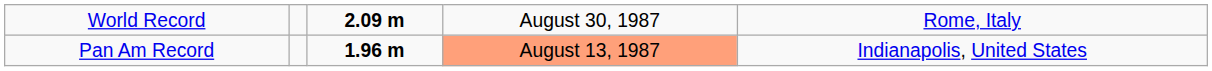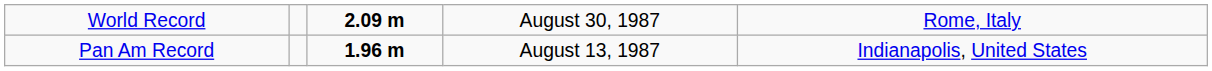(590, 51) lightsalmon background -> (590, 51) no background
